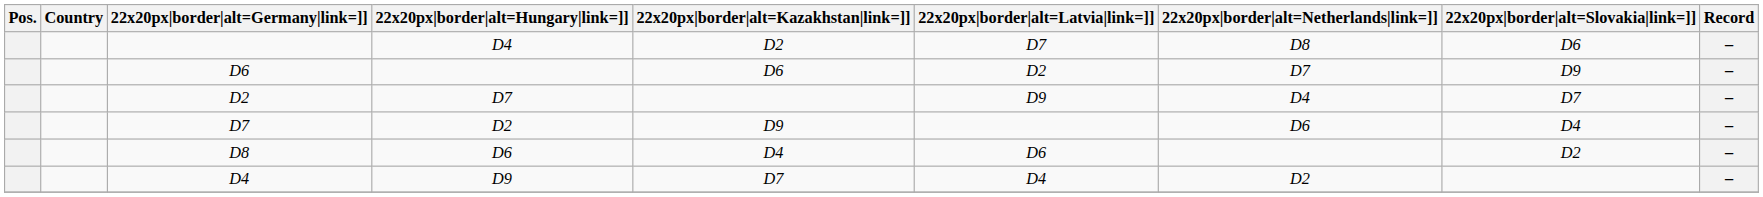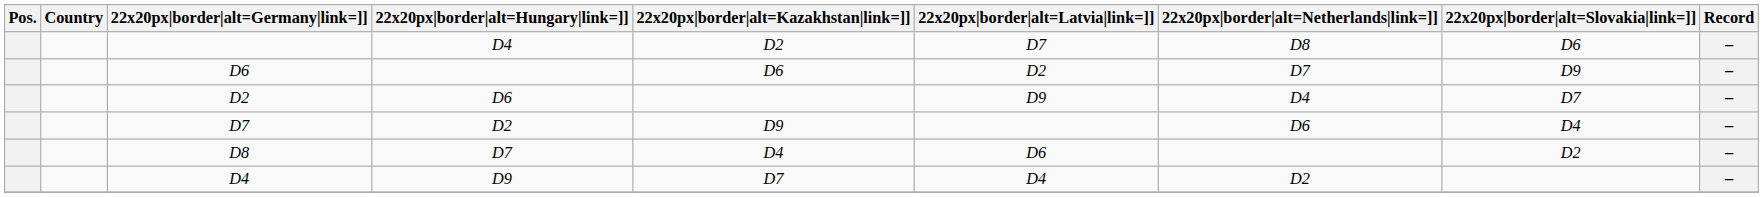(502, 98) D7 -> (502, 98) D6
(502, 152) D6 -> (502, 152) D7
